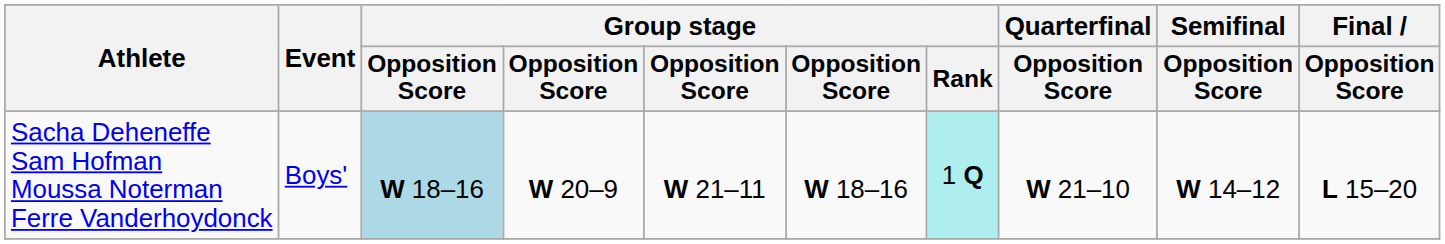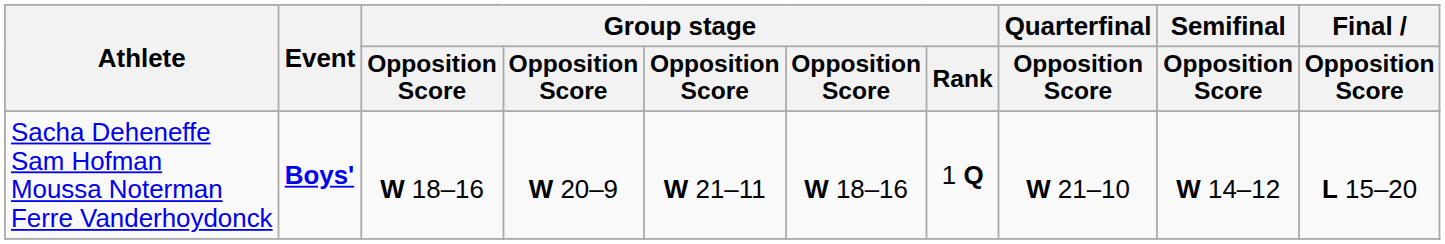(316, 176) normal -> (319, 176) bold
(432, 190) lightblue background -> (432, 190) no background
(963, 176) paleturquoise background -> (963, 176) no background
